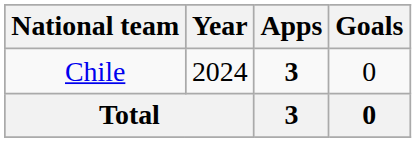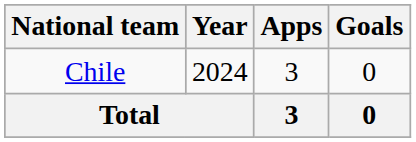(291, 70) bold -> (291, 70) normal
